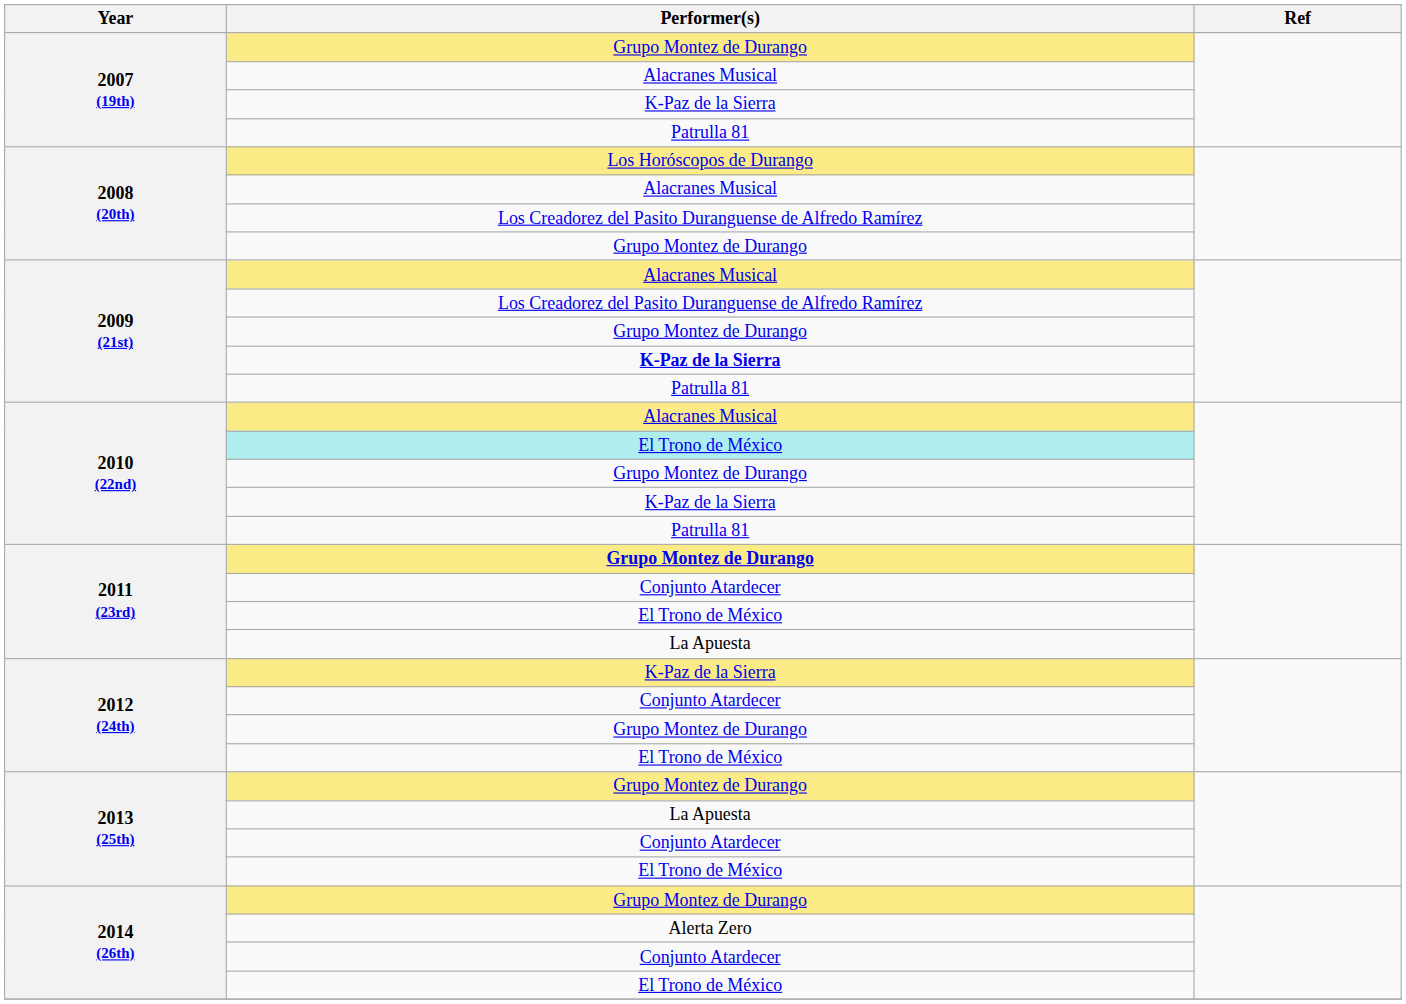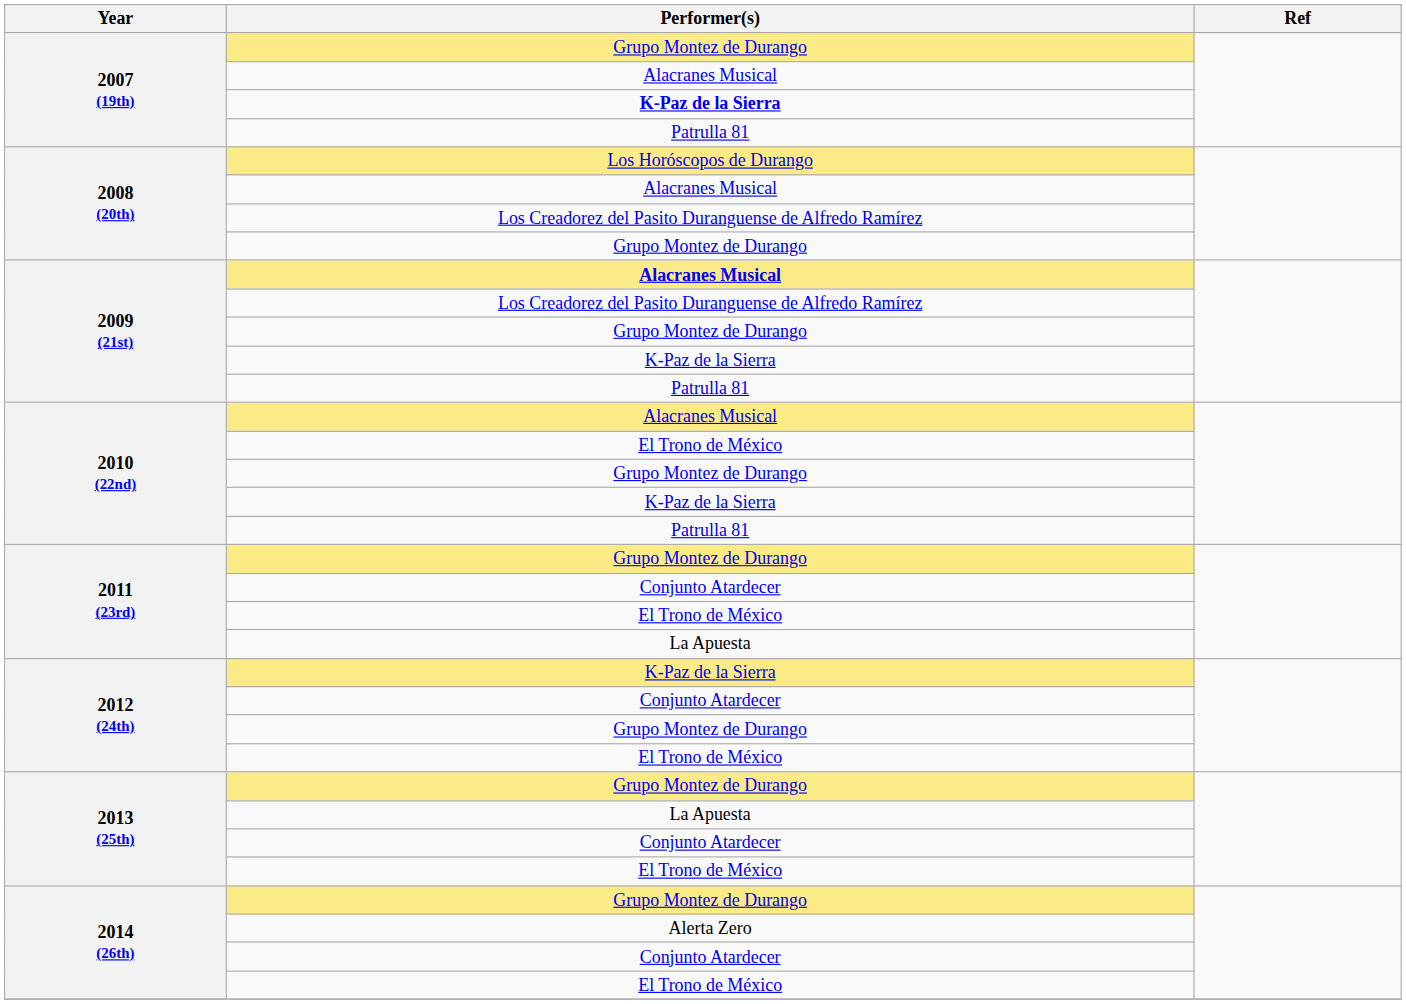(710, 103) normal -> (710, 103) bold
(710, 274) normal -> (710, 274) bold
(710, 359) bold -> (710, 359) normal
(710, 445) paleturquoise background -> (710, 445) no background
(710, 558) bold -> (710, 558) normal
